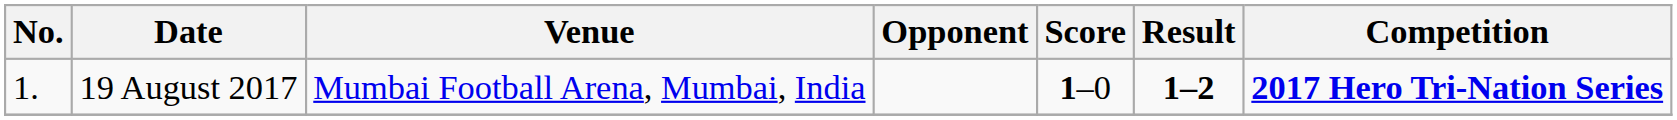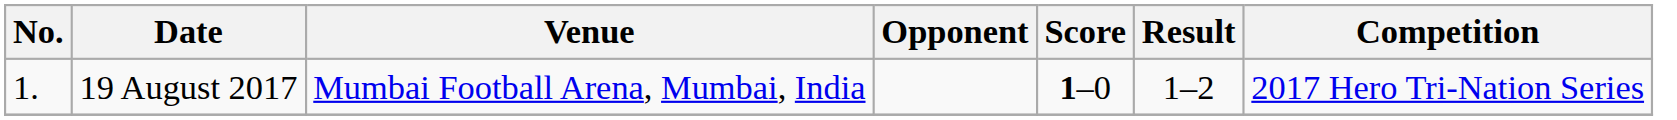(1189, 86) bold -> (1189, 86) normal
(1457, 86) bold -> (1448, 86) normal
